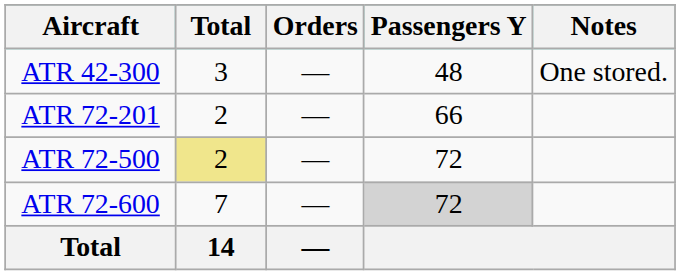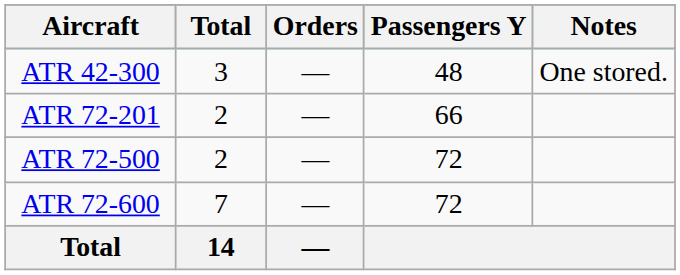(221, 159) khaki background -> (221, 159) no background
(449, 203) lightgrey background -> (449, 203) no background
